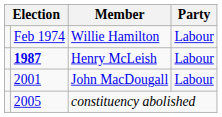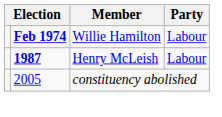(39, 36) normal -> (40, 36) bold
- row: (120, 79)
